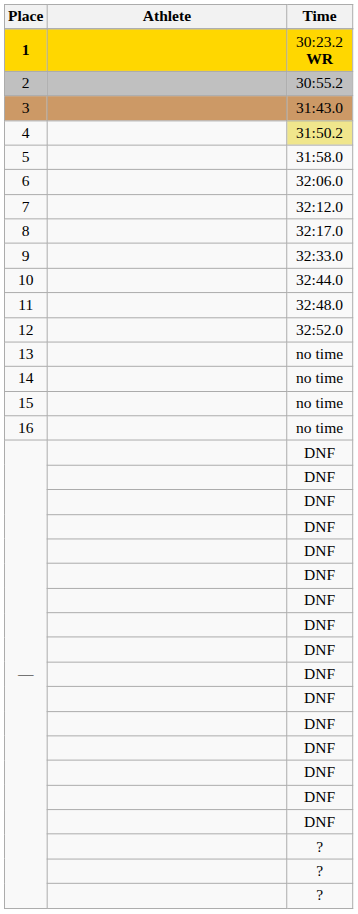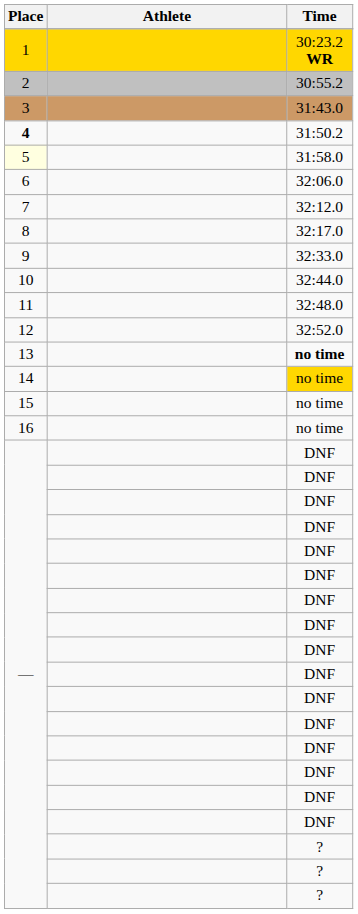(26, 50) bold -> (26, 50) normal
(26, 132) normal -> (26, 132) bold
(320, 132) khaki background -> (320, 132) no background
(26, 157) no background -> (26, 157) lightyellow background
(320, 354) normal -> (320, 354) bold
(320, 378) no background -> (320, 378) gold background
